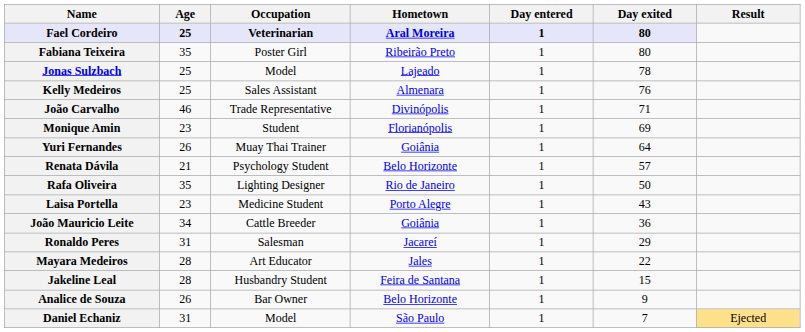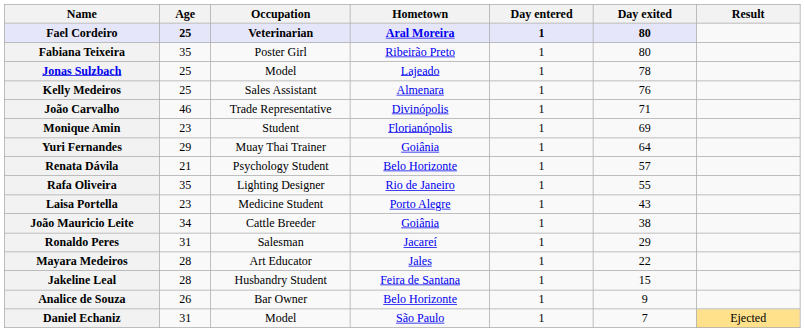(185, 147) 26 -> (185, 147) 29
(645, 185) 50 -> (645, 185) 55
(645, 223) 36 -> (645, 223) 38
